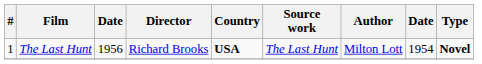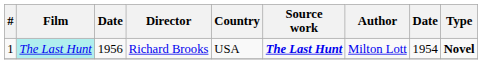(56, 48) no background -> (56, 48) paleturquoise background
(227, 48) bold -> (227, 48) normal
(302, 48) normal -> (304, 48) bold
